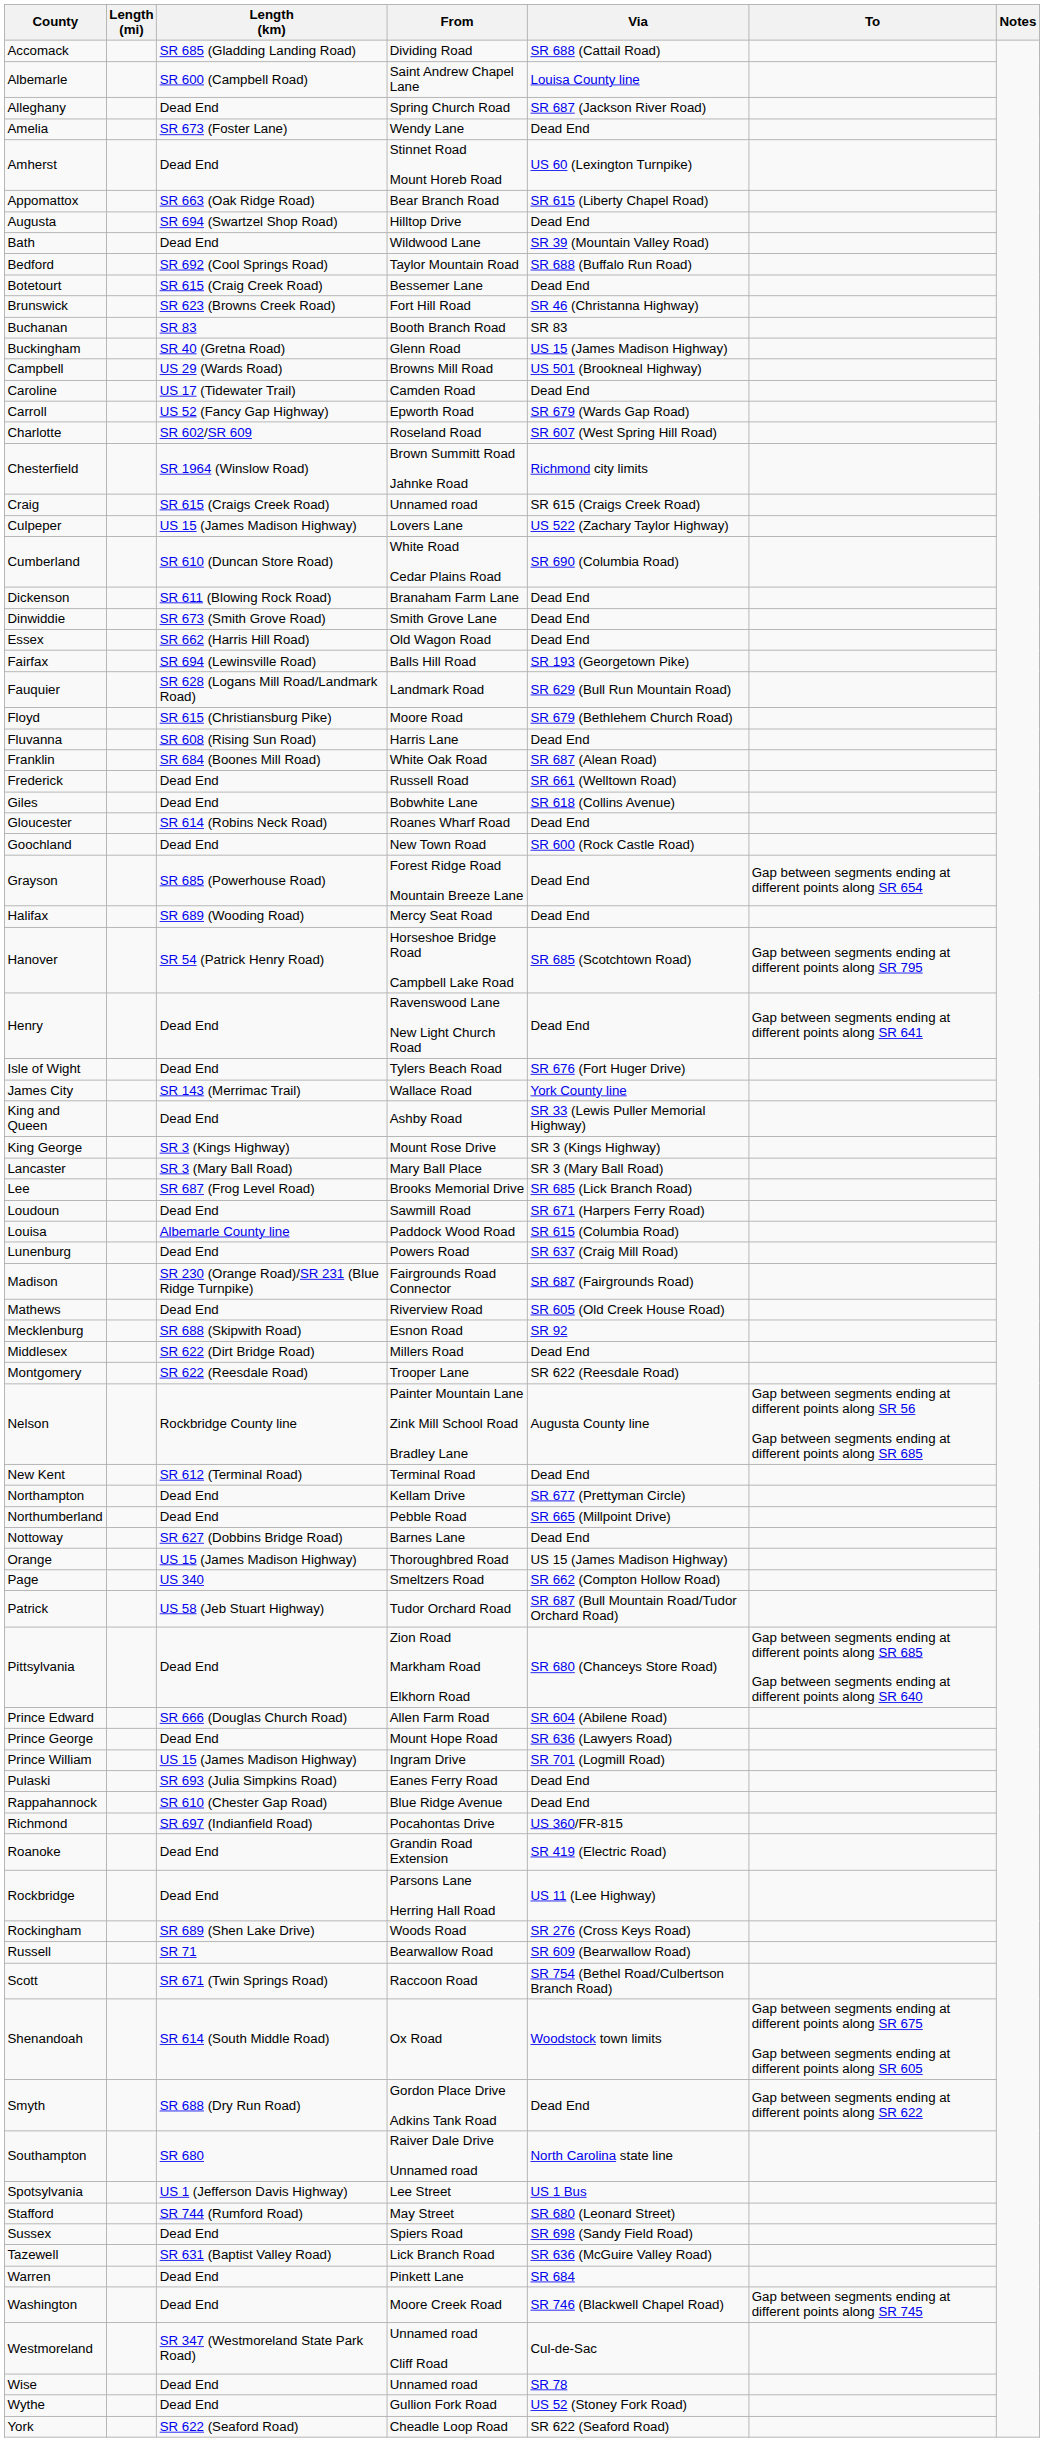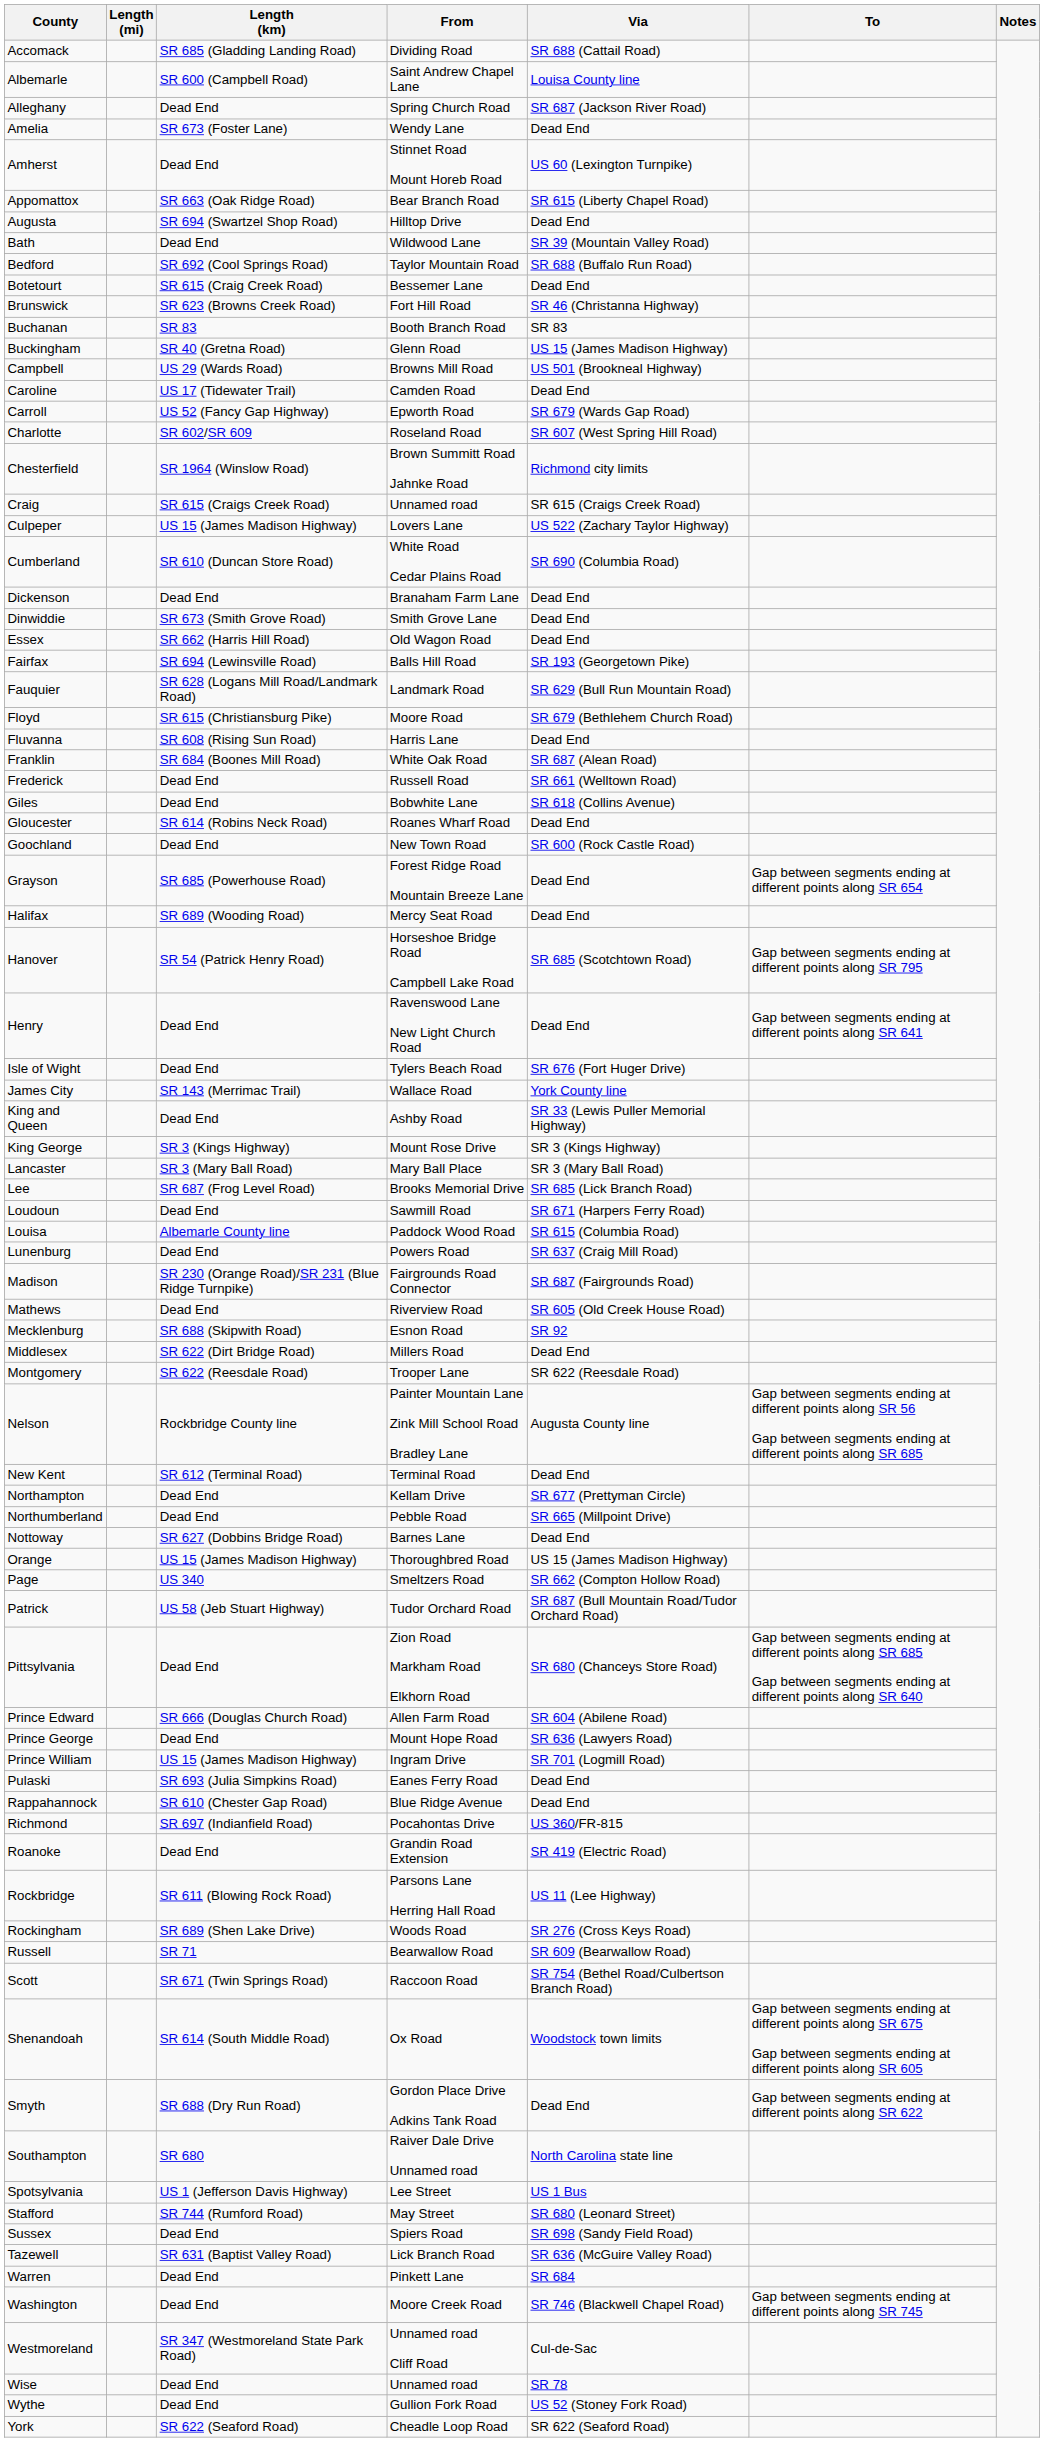(246, 597) SR 611 (Blowing Rock Road) -> (189, 597) Dead End
(189, 1895) Dead End -> (246, 1895) SR 611 (Blowing Rock Road)
